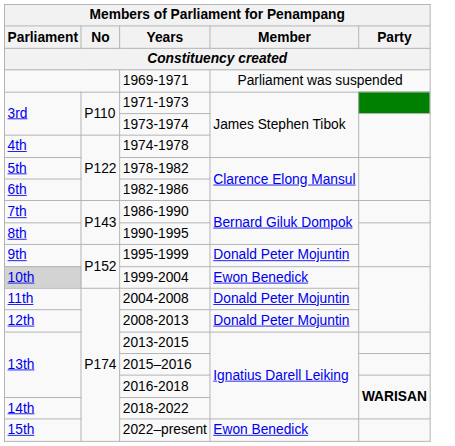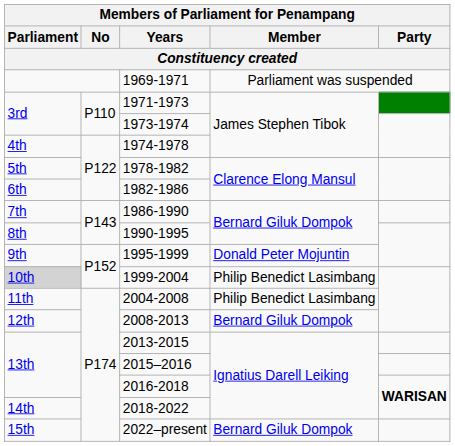(261, 277) Ewon Benedick -> (294, 277) Philip Benedict Lasimbang
(281, 299) Donald Peter Mojuntin -> (294, 299) Philip Benedict Lasimbang
(281, 320) Donald Peter Mojuntin -> (283, 320) Bernard Giluk Dompok
(261, 430) Ewon Benedick -> (283, 430) Bernard Giluk Dompok
